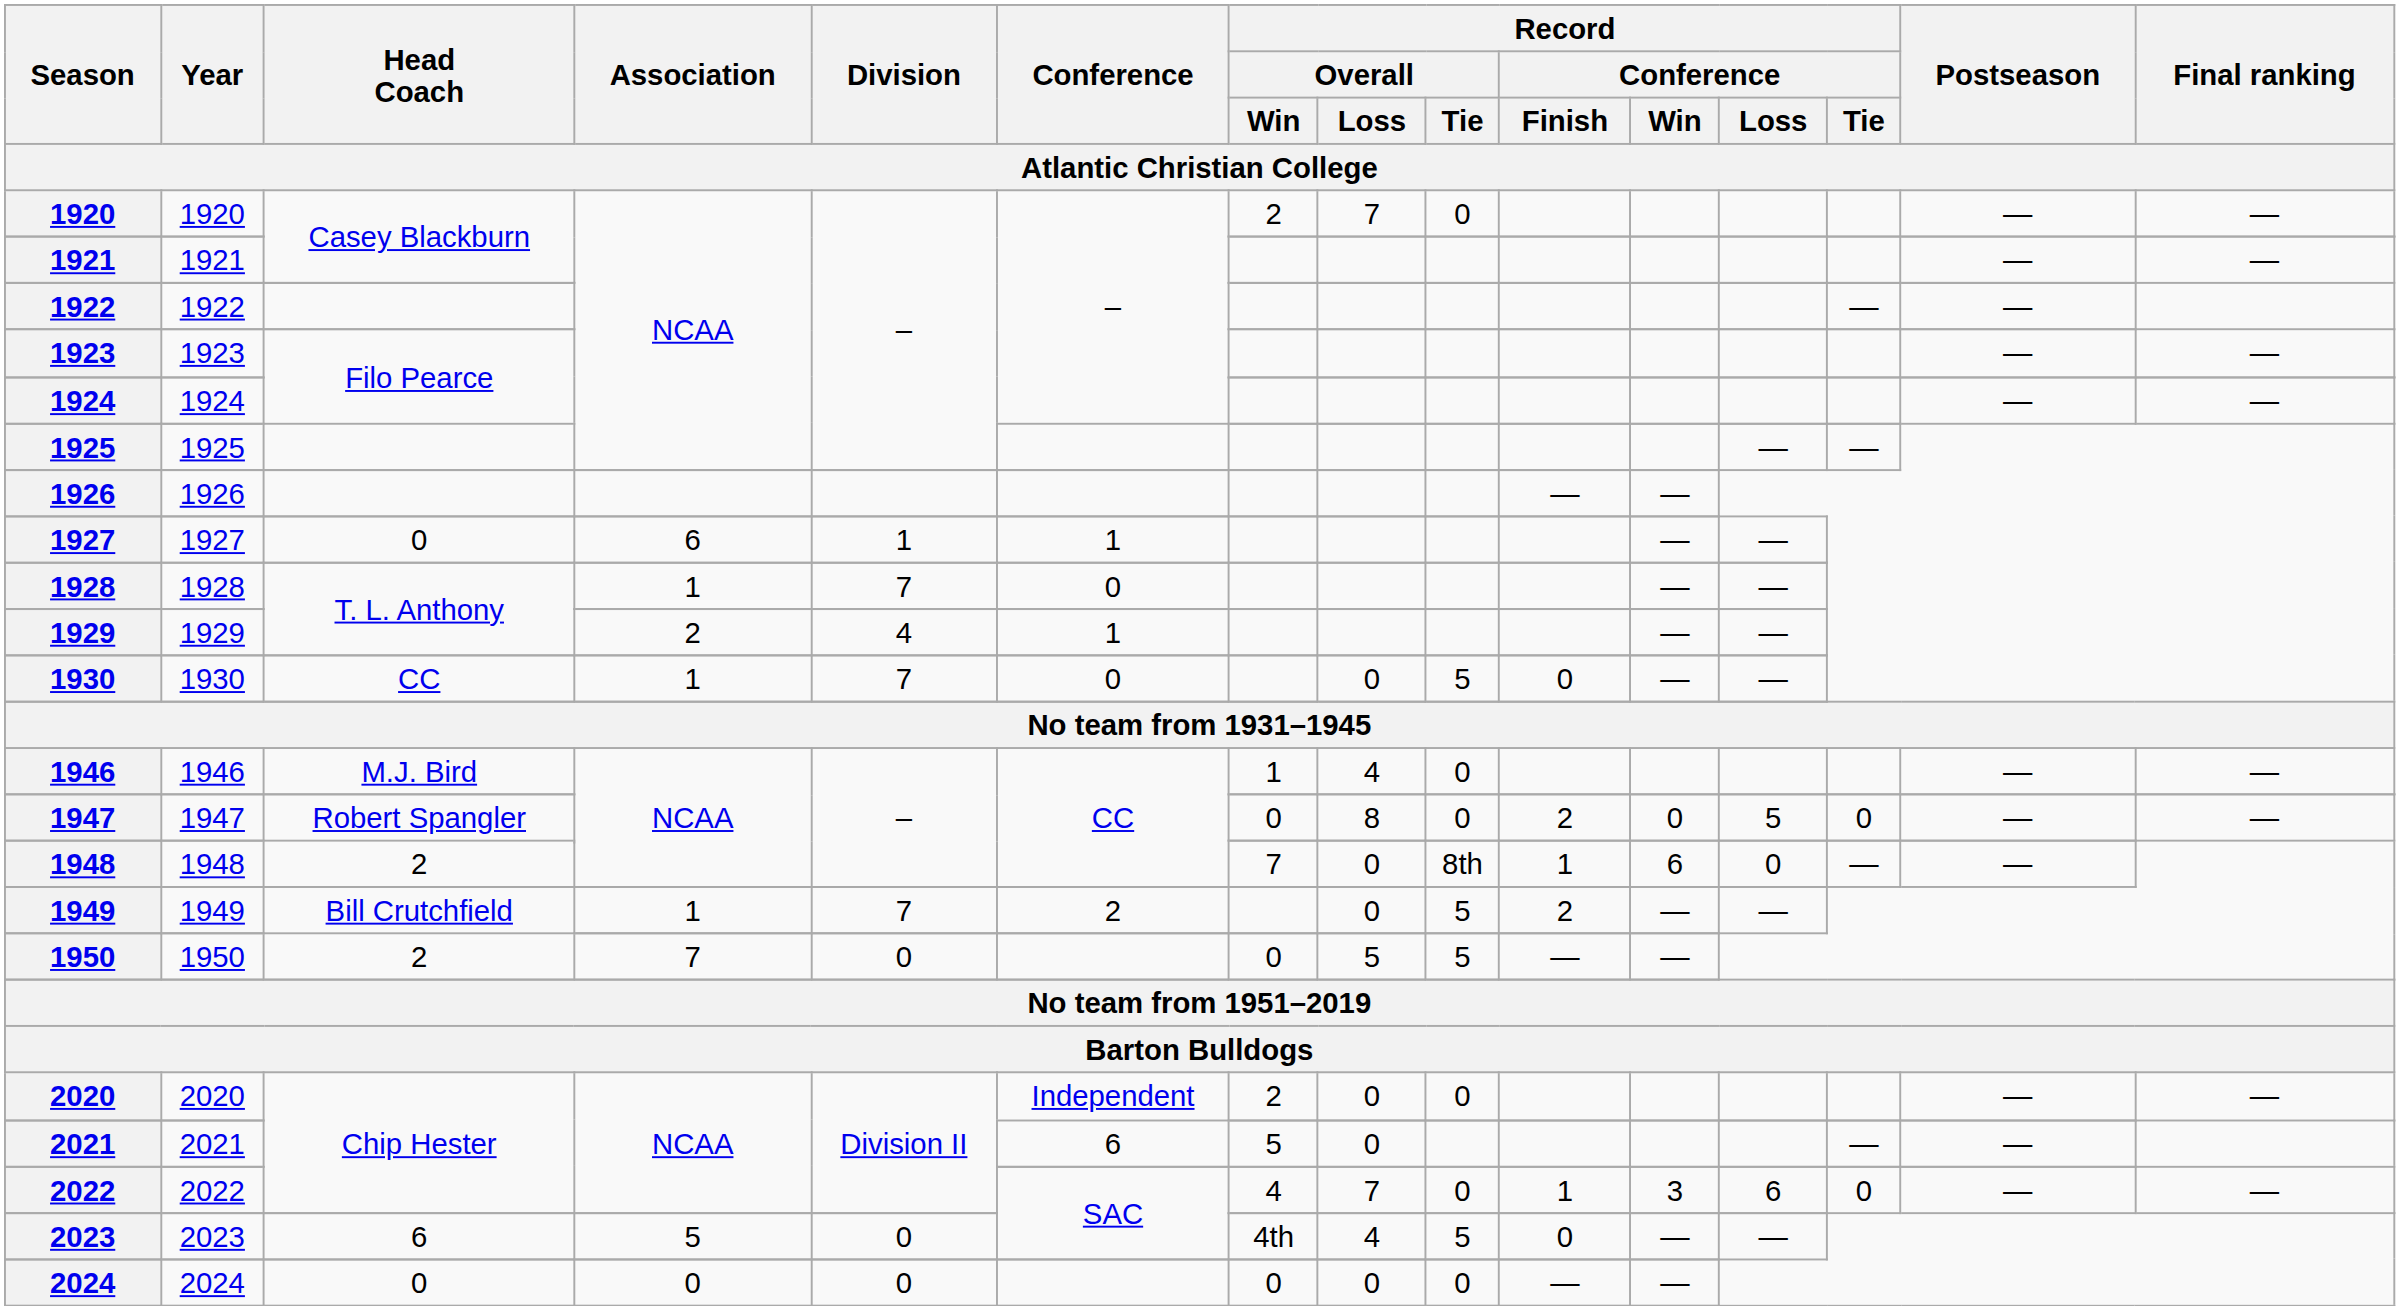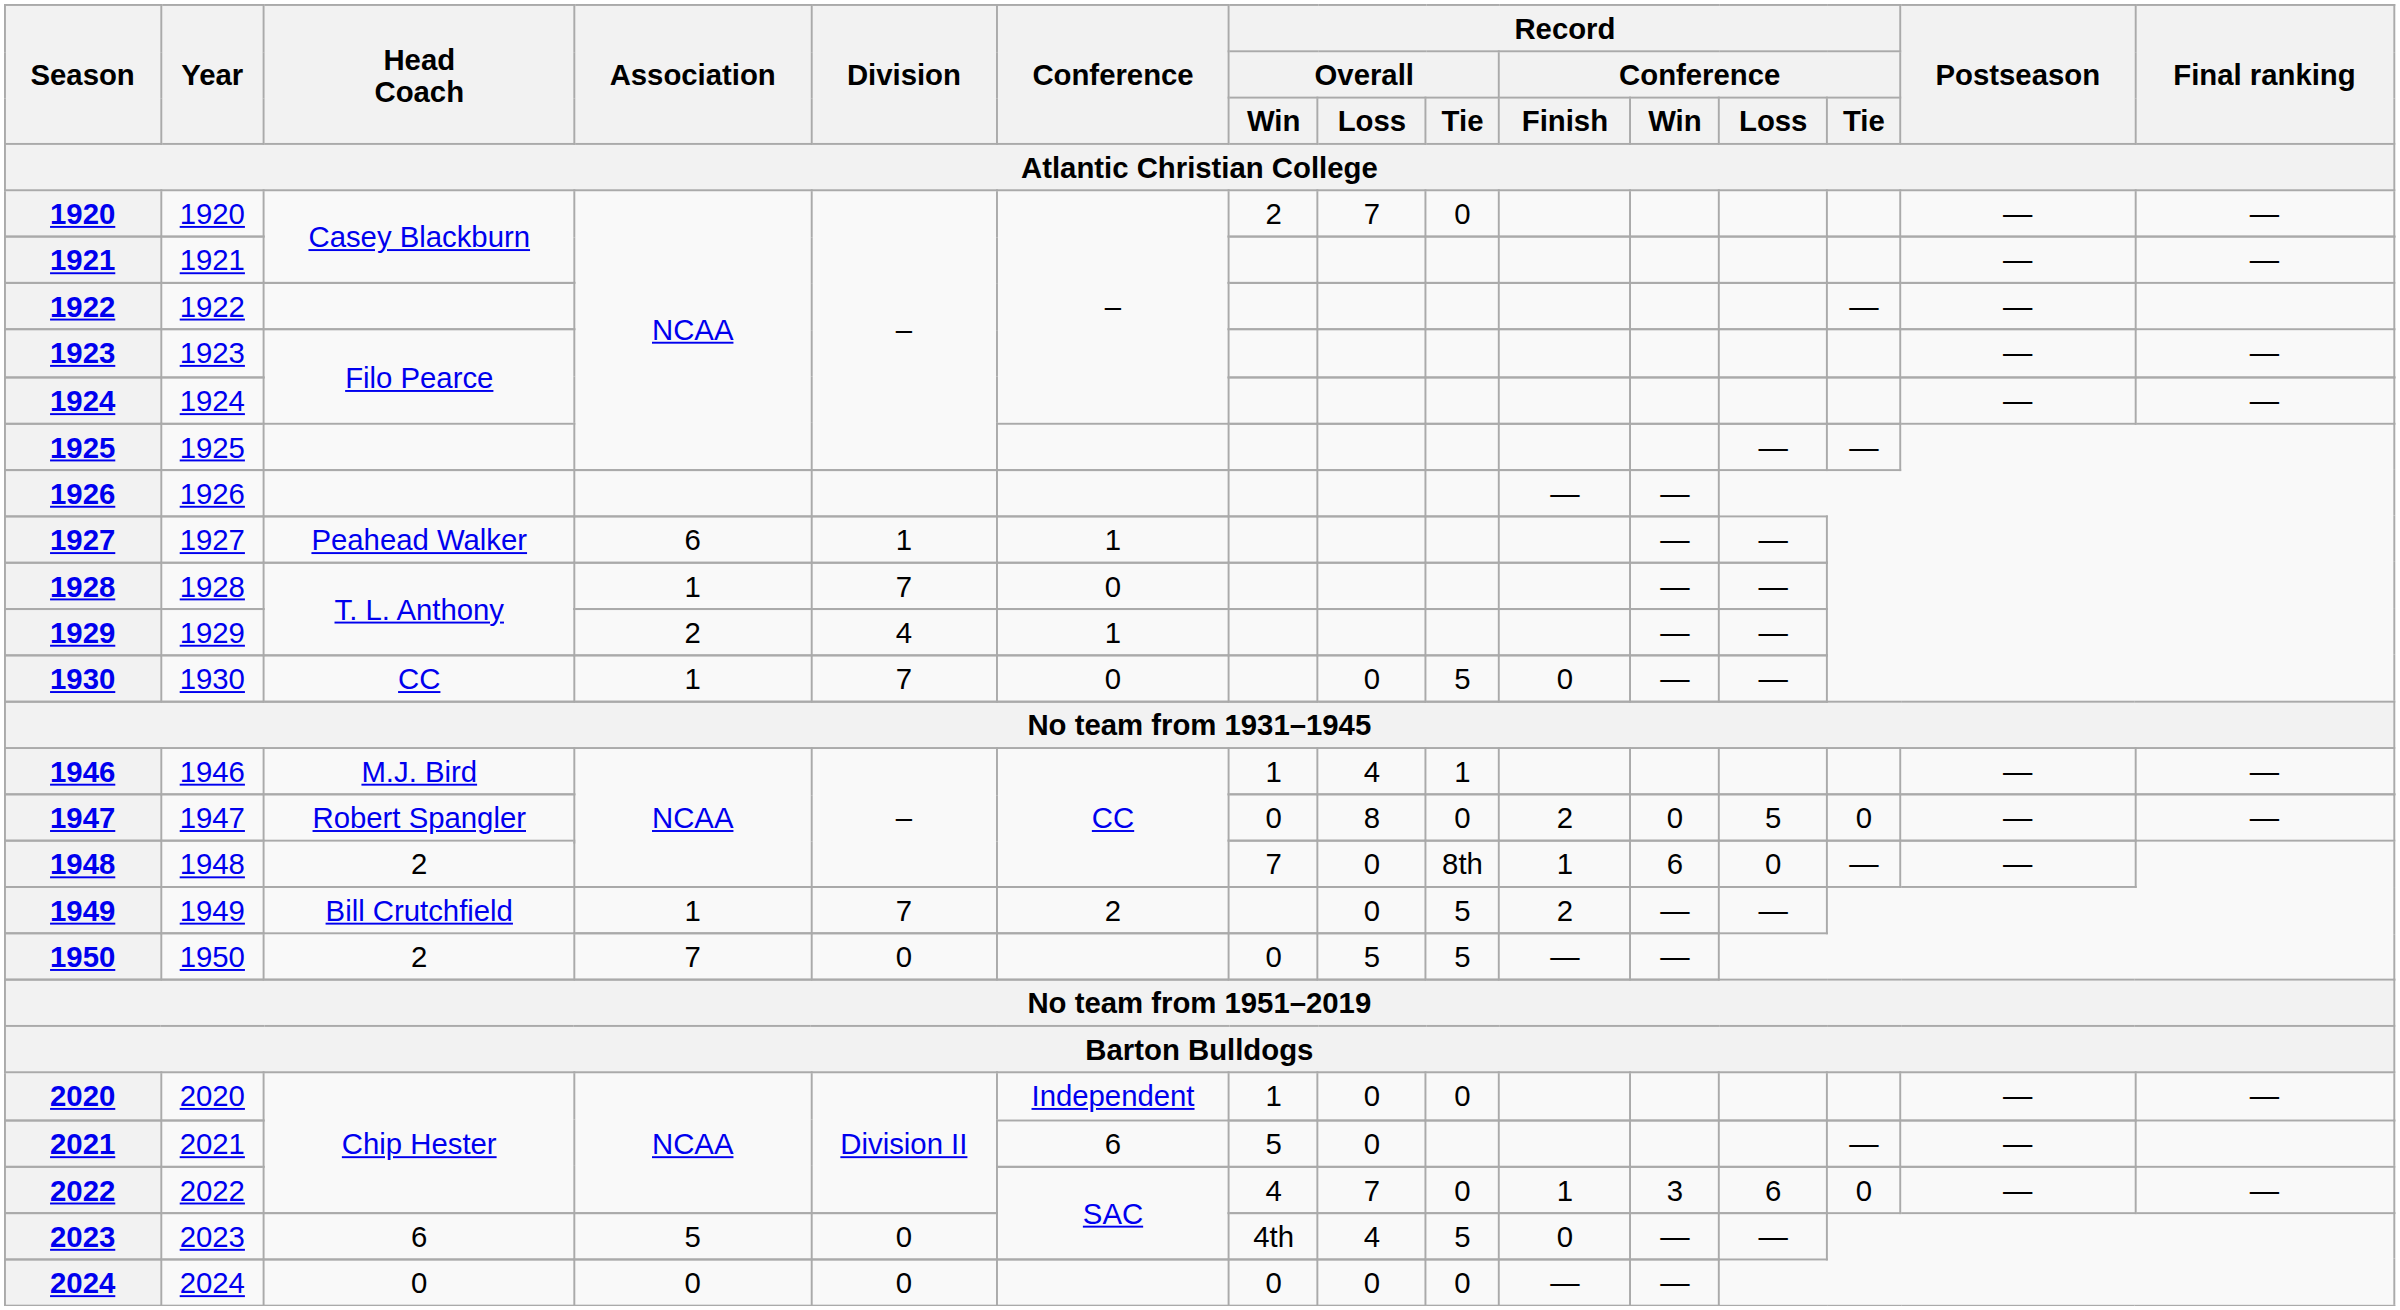(419, 539) 0 -> (419, 539) Peahead Walker
(1463, 771) 0 -> (1463, 771) 1
(1274, 1097) 2 -> (1274, 1097) 1
